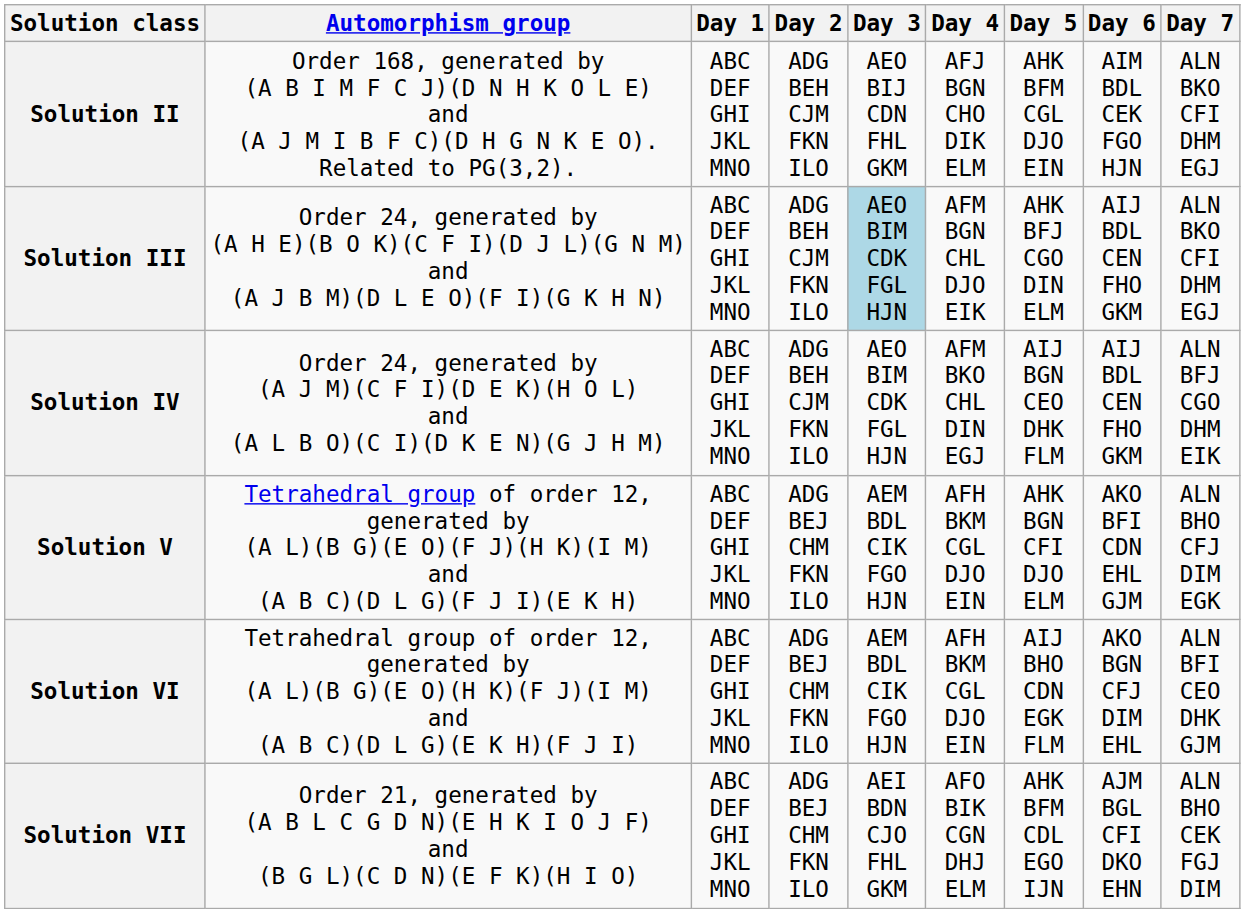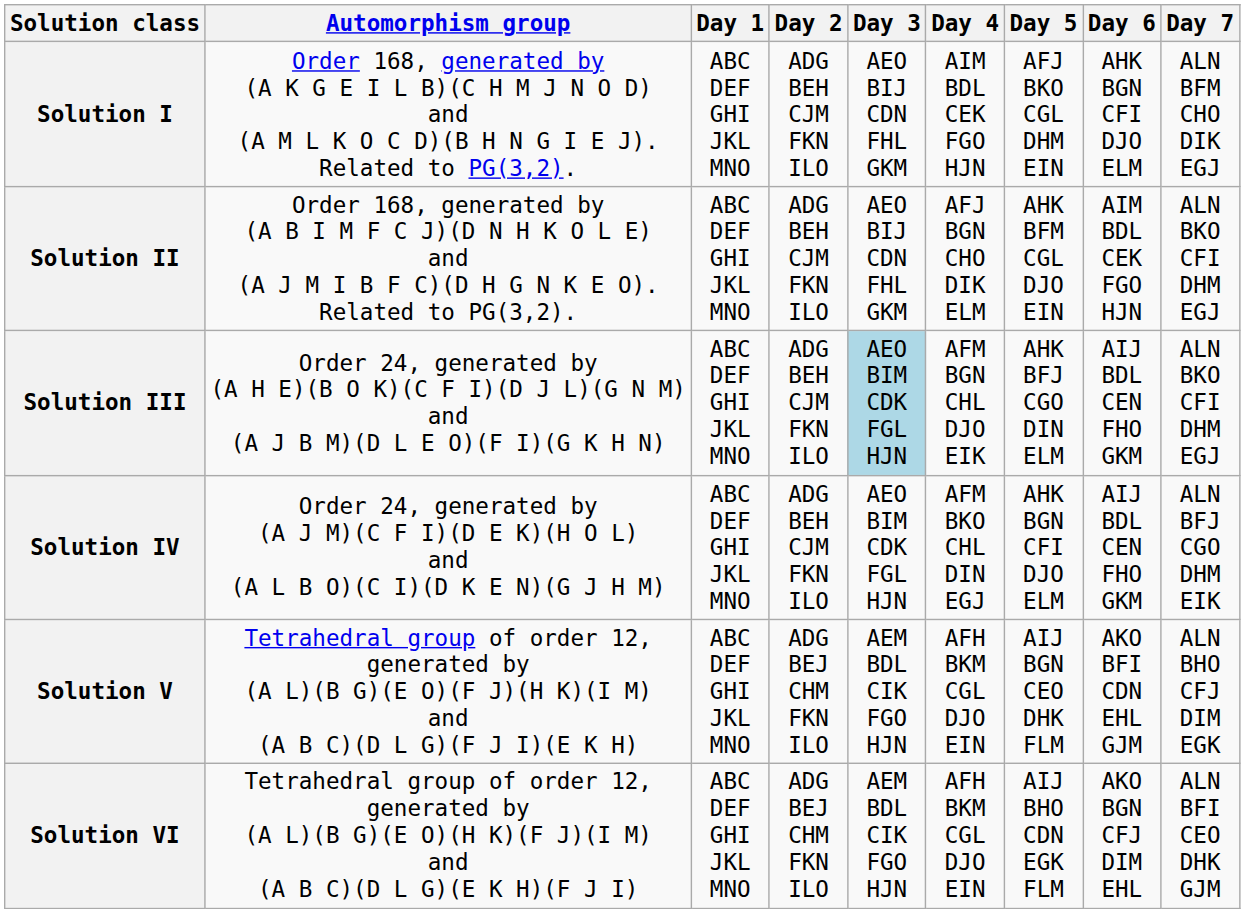+ row: (105, 114)
(1043, 403) AIJ BGN CEO DHK FLM -> (1043, 547) AHK BGN CFI DJO ELM
(1043, 547) AHK BGN CFI DJO ELM -> (1043, 691) AIJ BGN CEO DHK FLM
- row: (105, 836)
